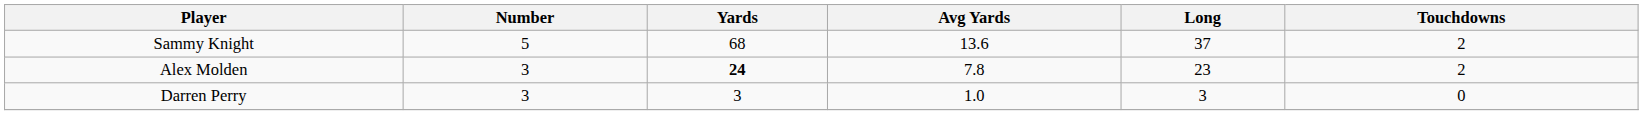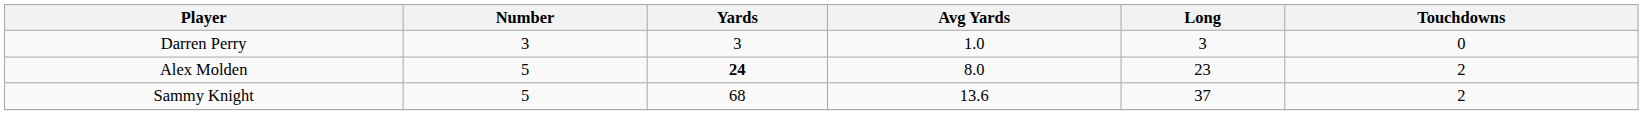rows swapped: (204, 43) <-> (204, 95)
(525, 69) 3 -> (525, 69) 5
(974, 69) 7.8 -> (974, 69) 8.0
